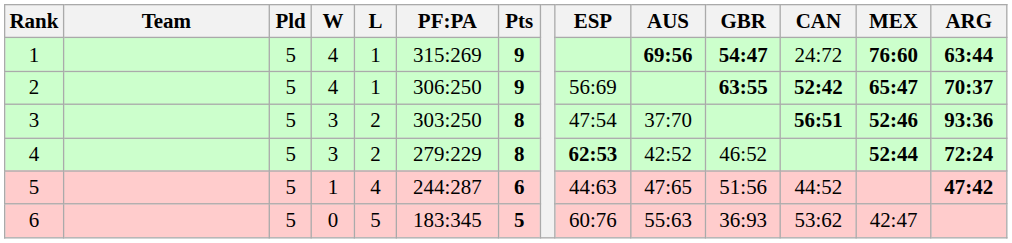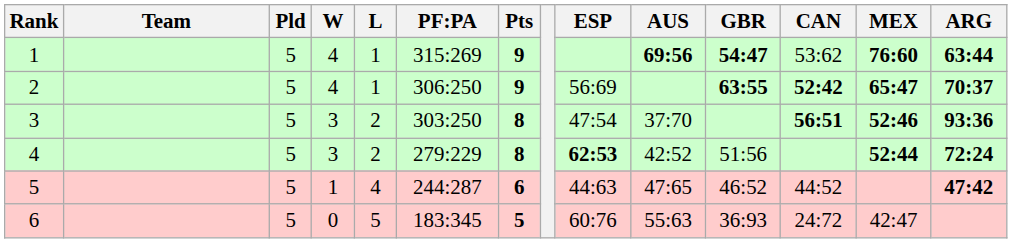(818, 54) 24:72 -> (818, 54) 53:62
(743, 154) 46:52 -> (743, 154) 51:56
(743, 187) 51:56 -> (743, 187) 46:52
(818, 220) 53:62 -> (818, 220) 24:72
